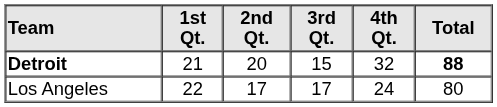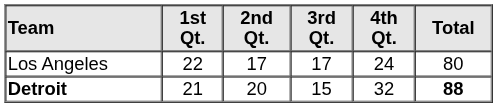rows swapped: (58, 89) <-> (37, 63)
